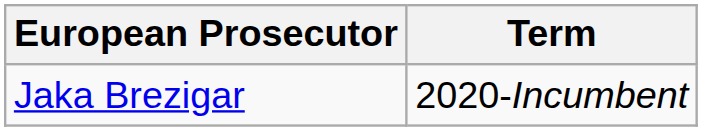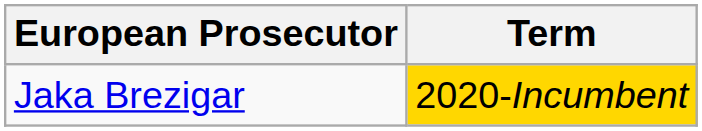(552, 94) no background -> (552, 94) gold background
